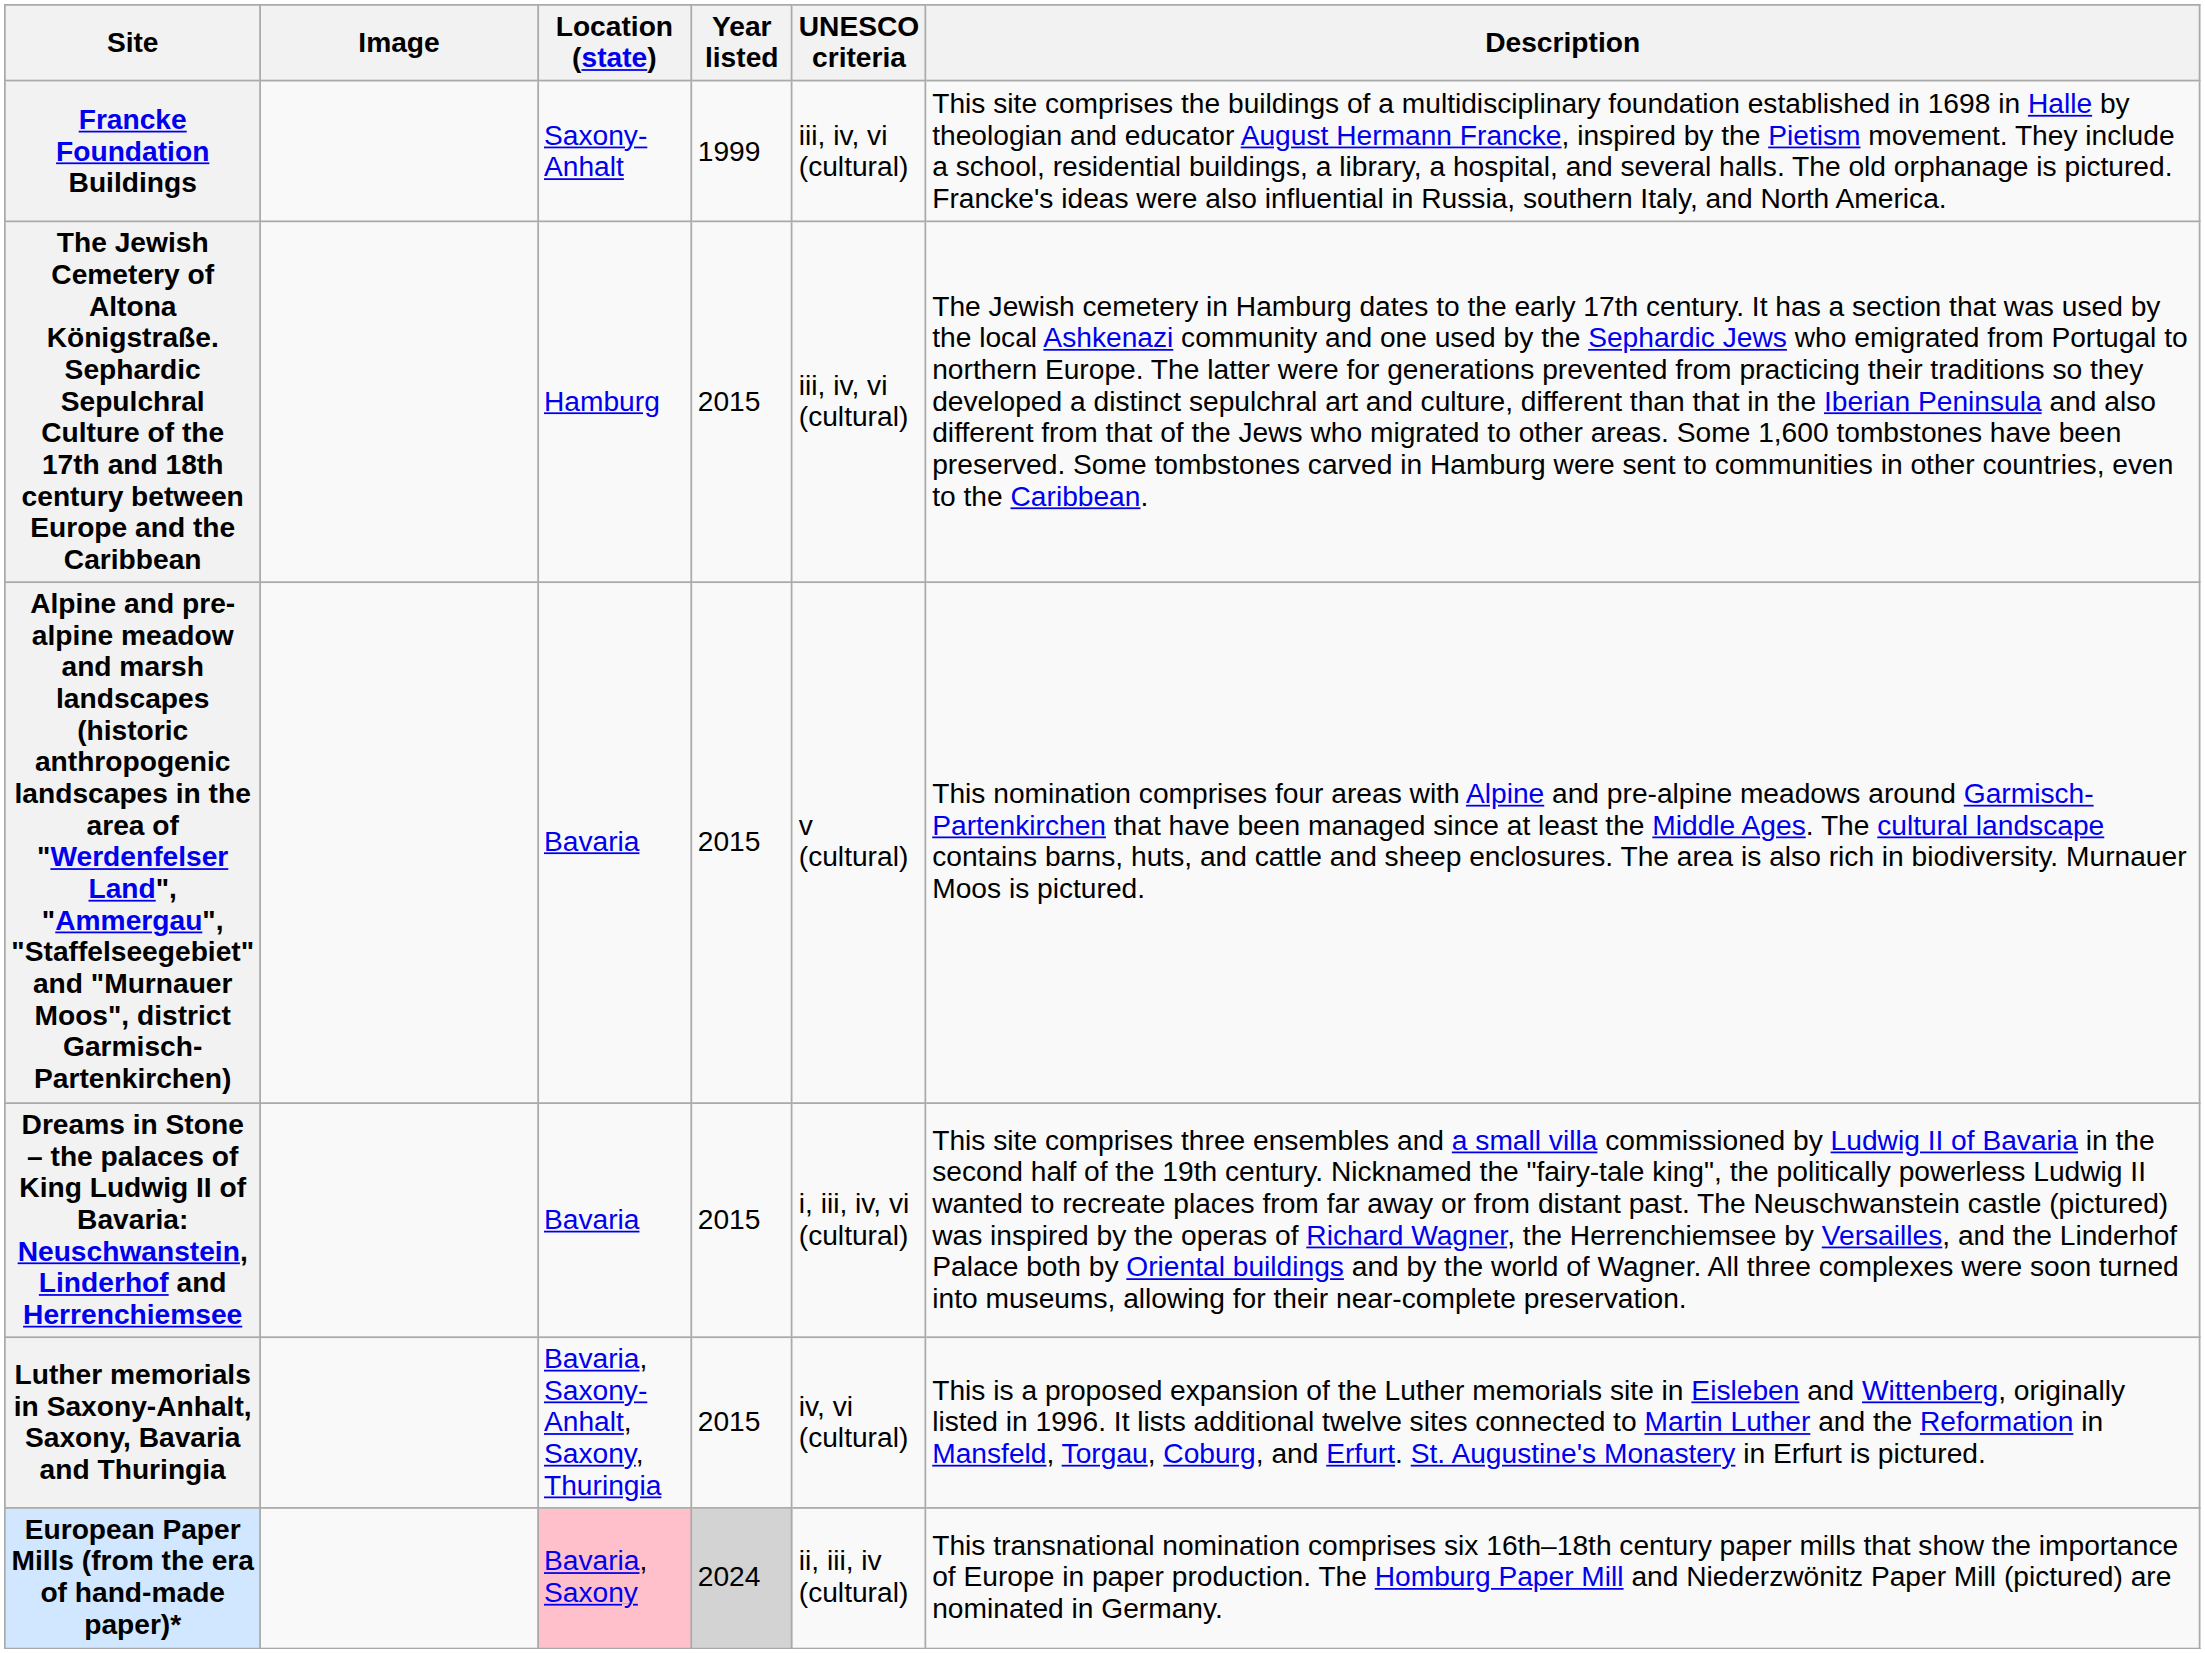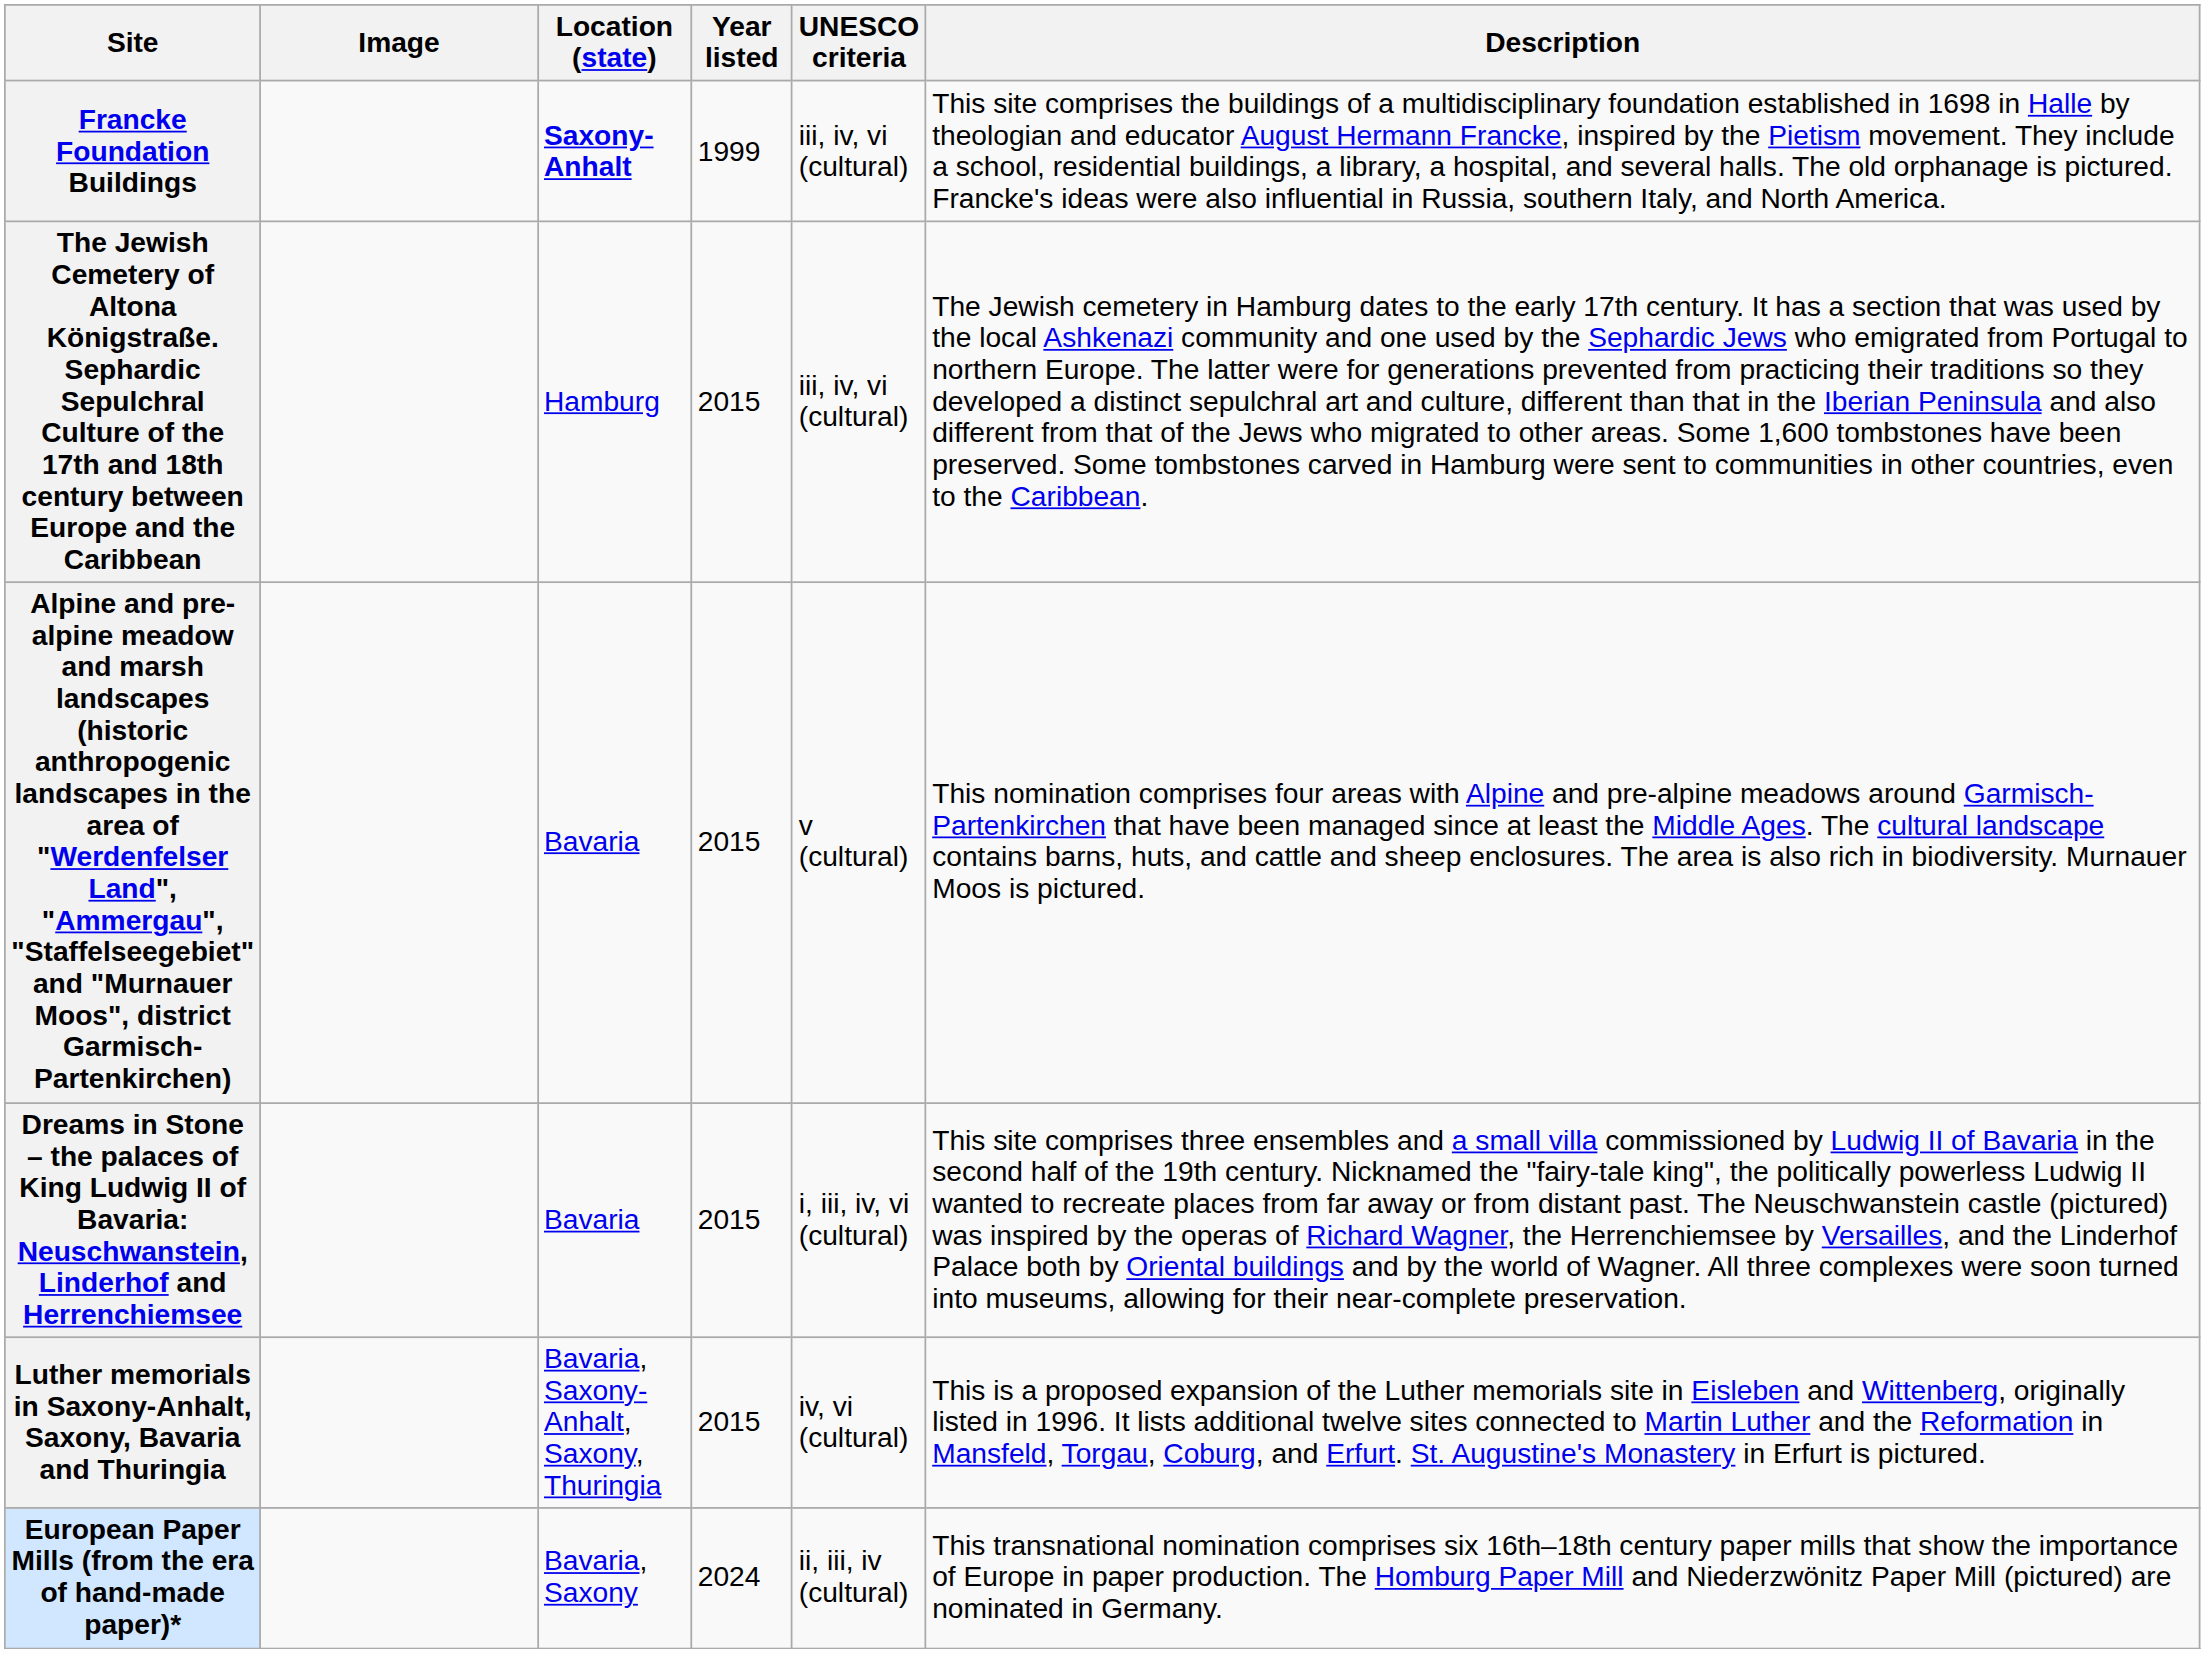(596, 150) normal -> (599, 150) bold
(596, 1577) pink background -> (596, 1577) no background
(729, 1577) lightgrey background -> (729, 1577) no background
